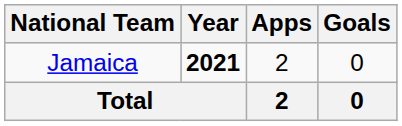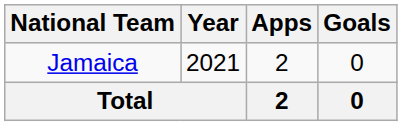(213, 62) bold -> (213, 62) normal
